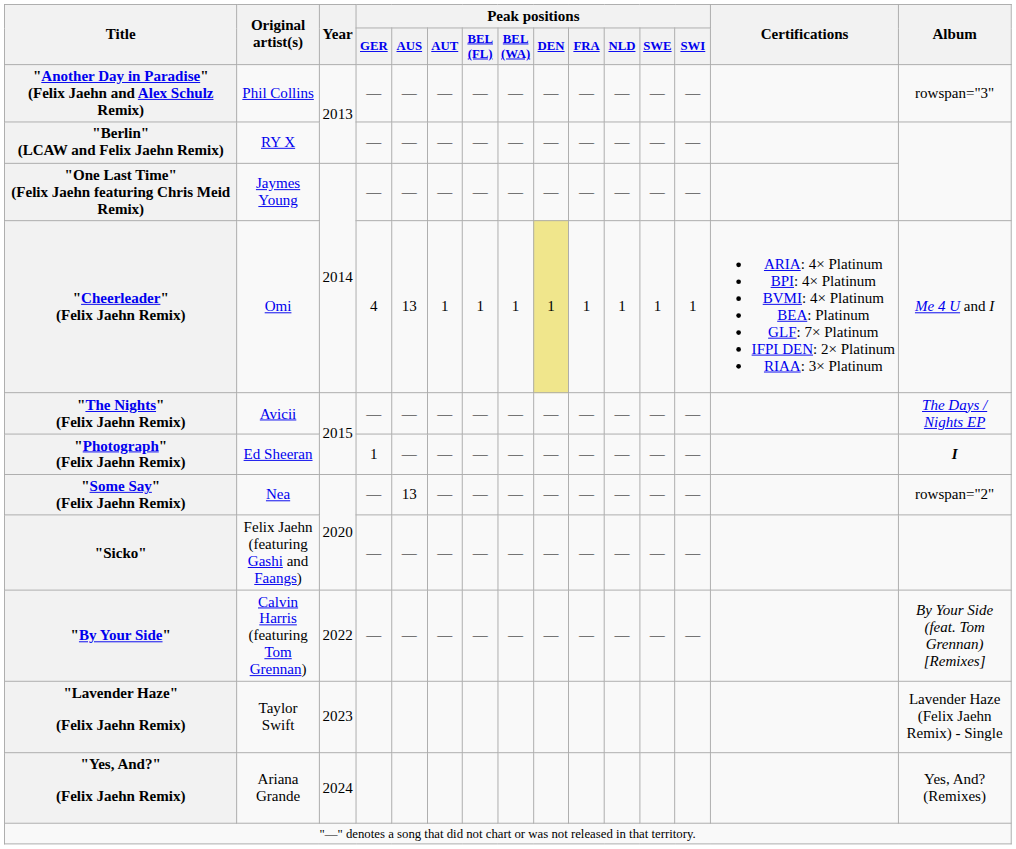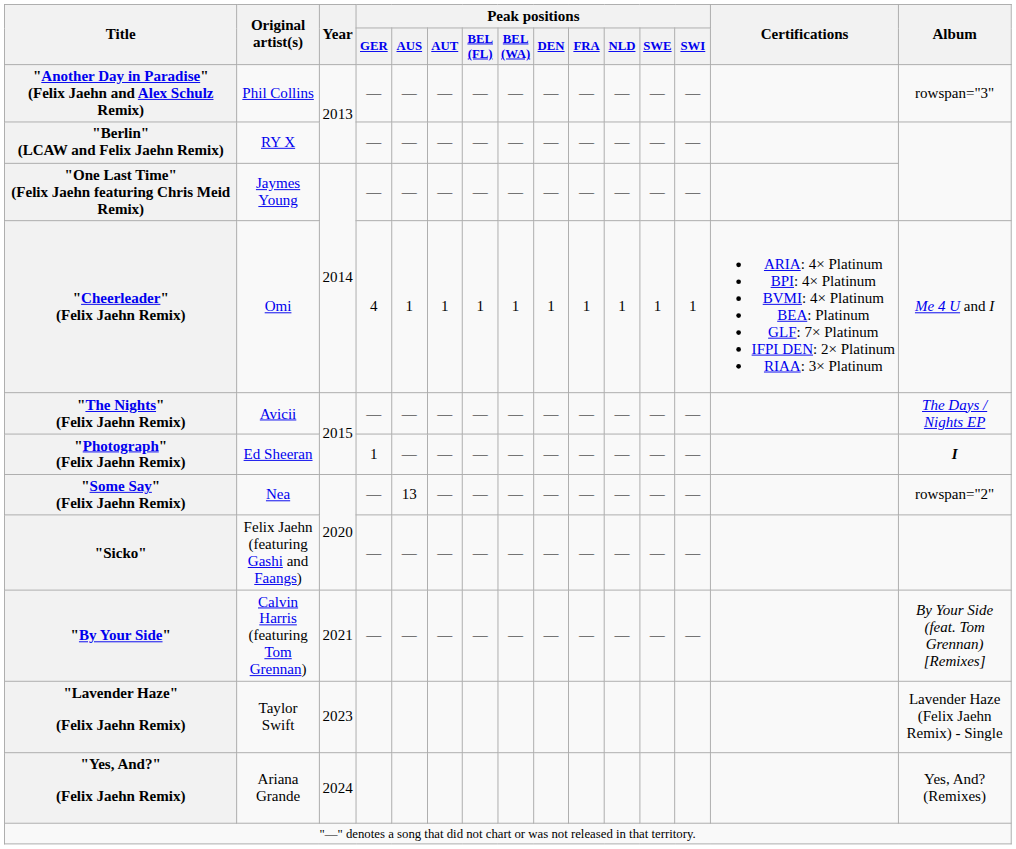(409, 306) 13 -> (409, 306) 1
(551, 306) khaki background -> (551, 306) no background
(338, 635) 2022 -> (338, 635) 2021
